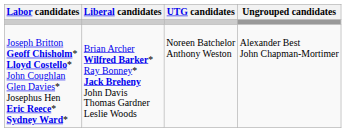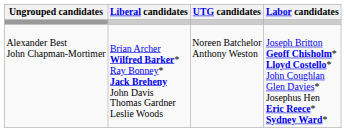columns swapped: (43, 12) <-> (289, 12)
